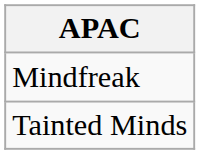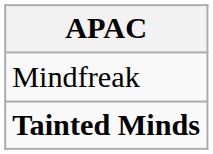(100, 124) normal -> (106, 124) bold
